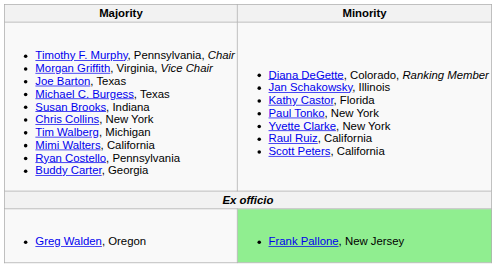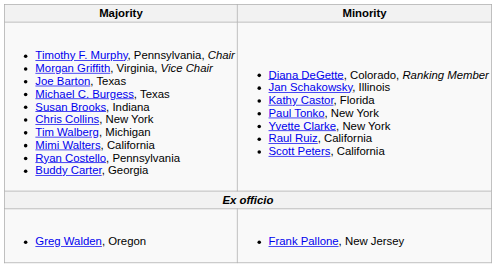(365, 242) lightgreen background -> (365, 242) no background
